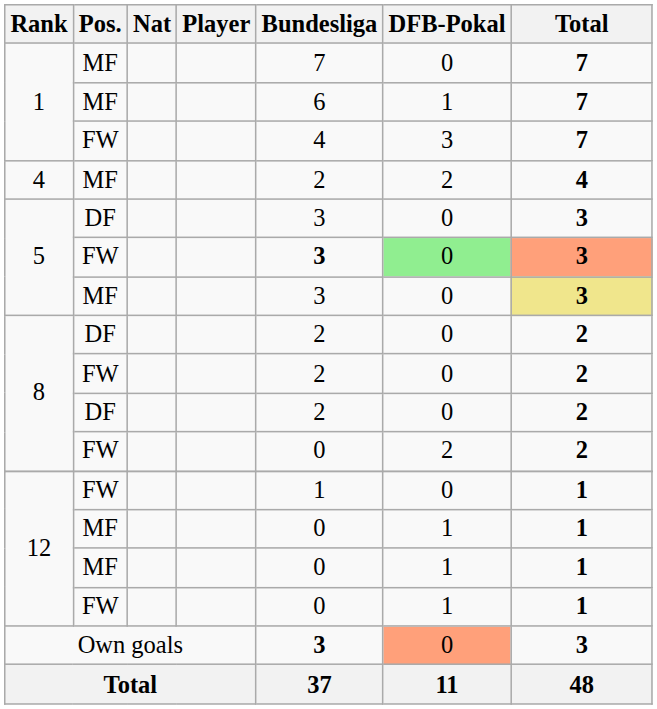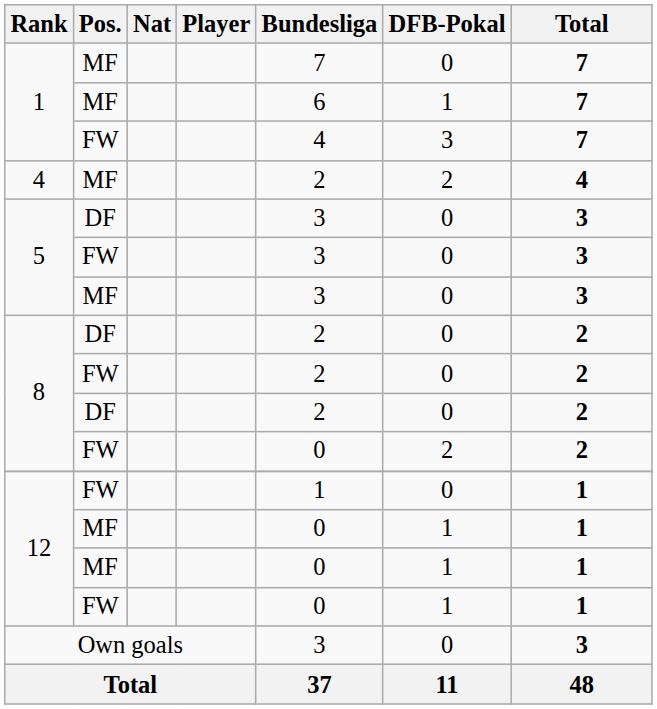(319, 256) bold -> (319, 256) normal
(447, 256) lightgreen background -> (447, 256) no background
(582, 256) lightsalmon background -> (582, 256) no background
(582, 295) khaki background -> (582, 295) no background
(319, 645) bold -> (319, 645) normal
(447, 645) lightsalmon background -> (447, 645) no background
